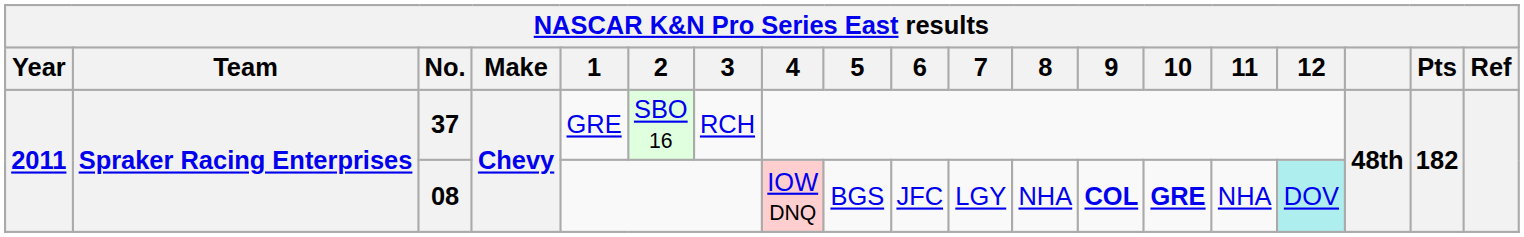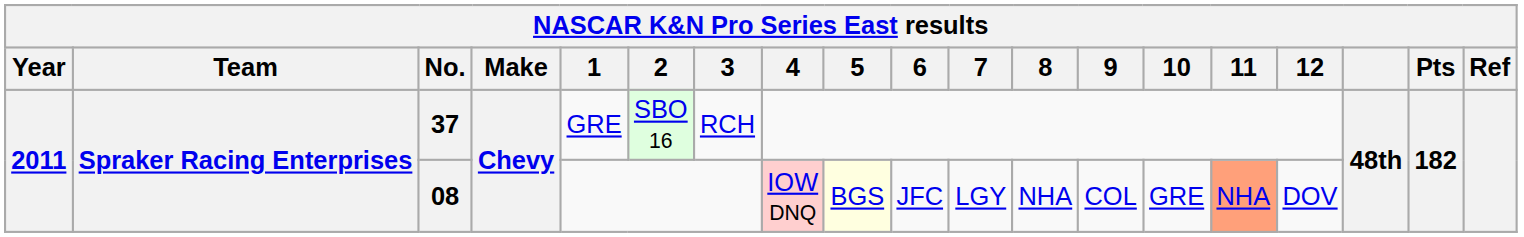(857, 196) no background -> (857, 196) lightyellow background
(1111, 196) bold -> (1111, 196) normal
(1178, 196) bold -> (1177, 196) normal
(1245, 196) no background -> (1243, 196) lightsalmon background
(1311, 196) paleturquoise background -> (1310, 196) no background
